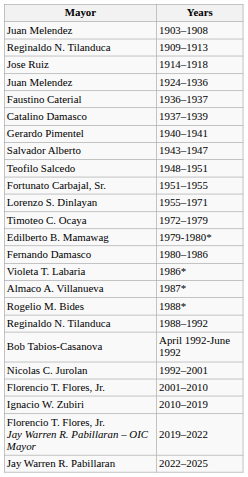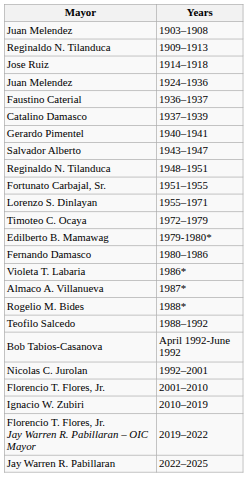(41, 168) Teofilo Salcedo -> (59, 168) Reginaldo N. Tilanduca
(59, 323) Reginaldo N. Tilanduca -> (41, 323) Teofilo Salcedo
